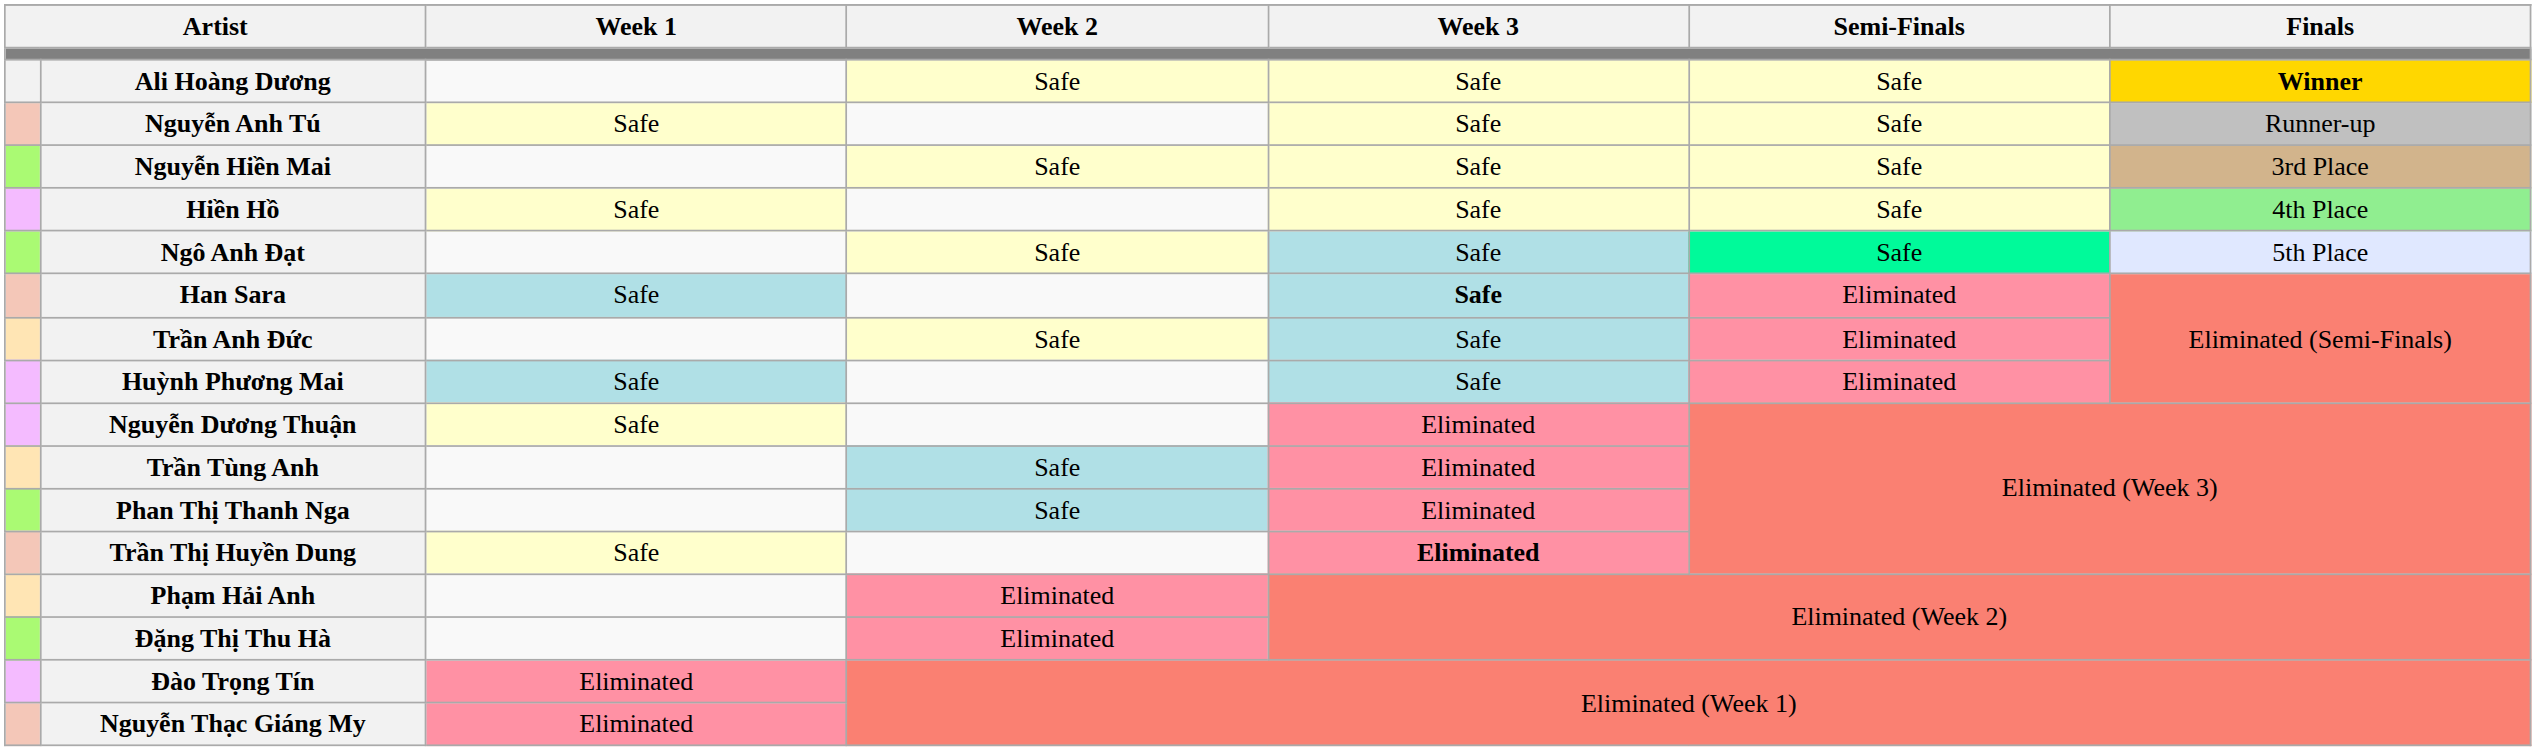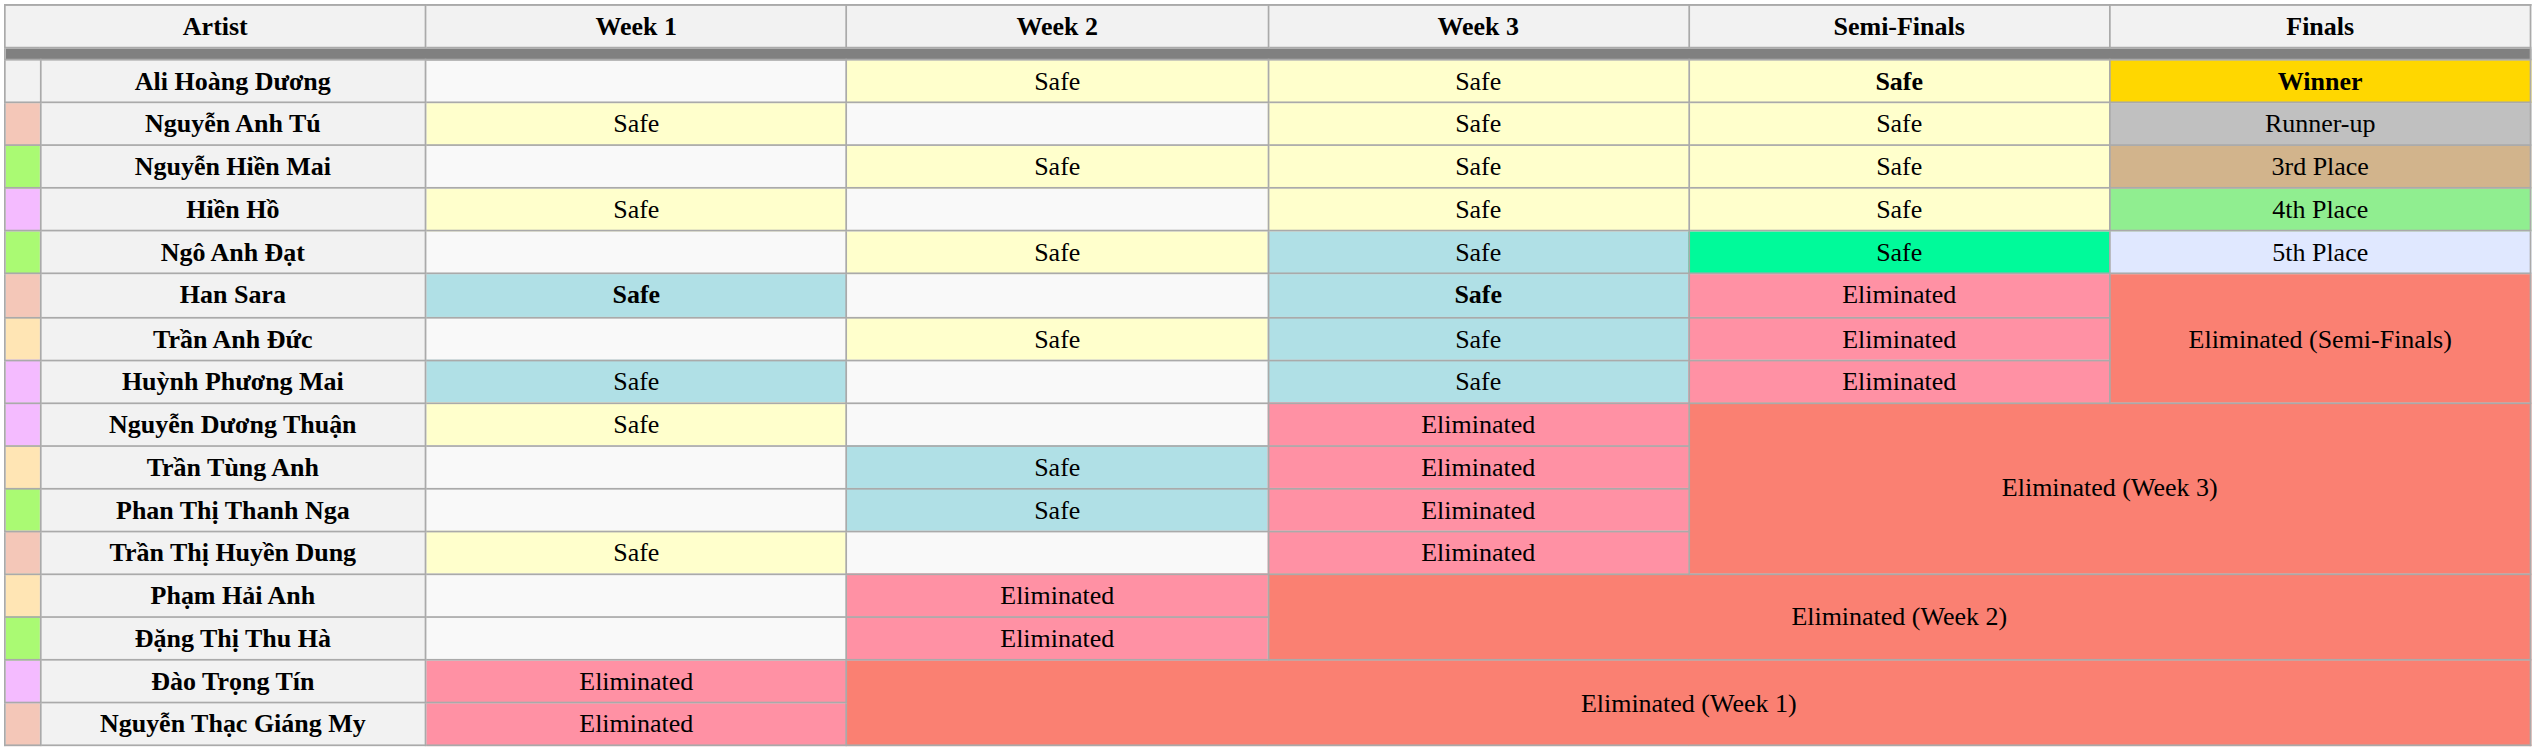(1899, 81) normal -> (1899, 81) bold
(636, 295) normal -> (636, 295) bold
(1478, 552) bold -> (1478, 552) normal
